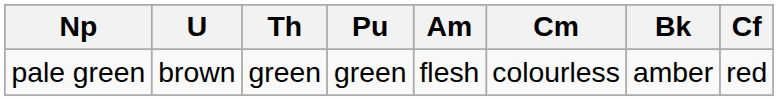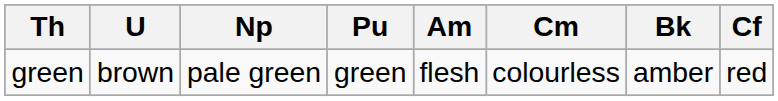columns swapped: (285, 26) <-> (78, 26)
